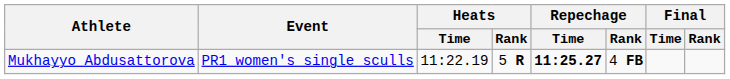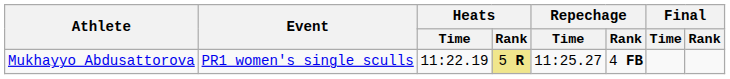(511, 61) no background -> (511, 61) khaki background
(568, 61) bold -> (568, 61) normal
